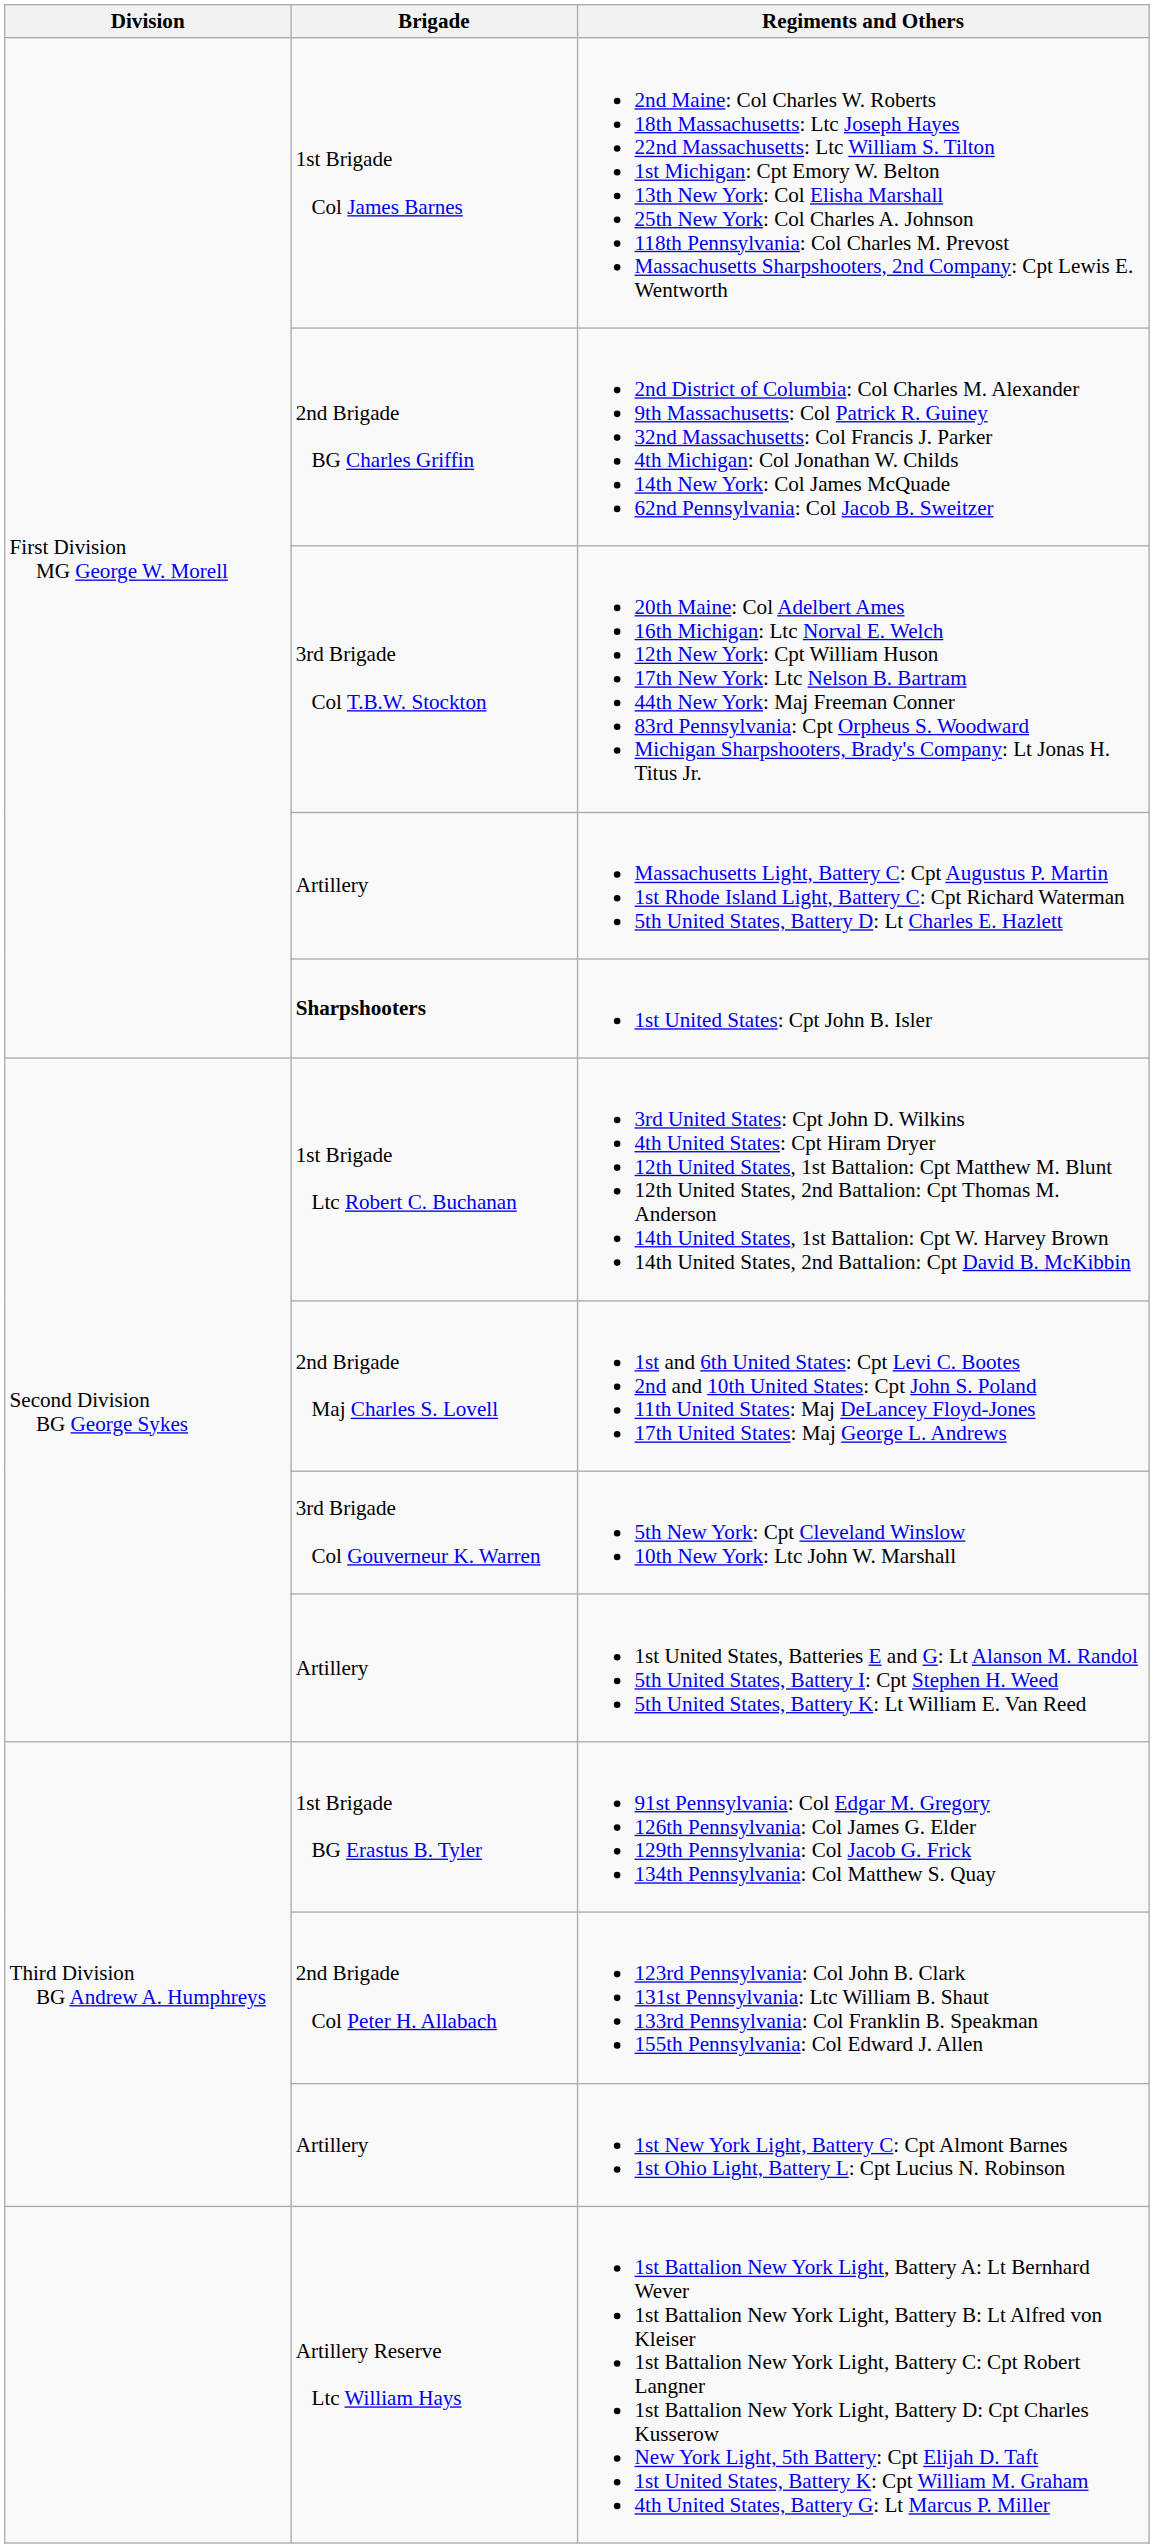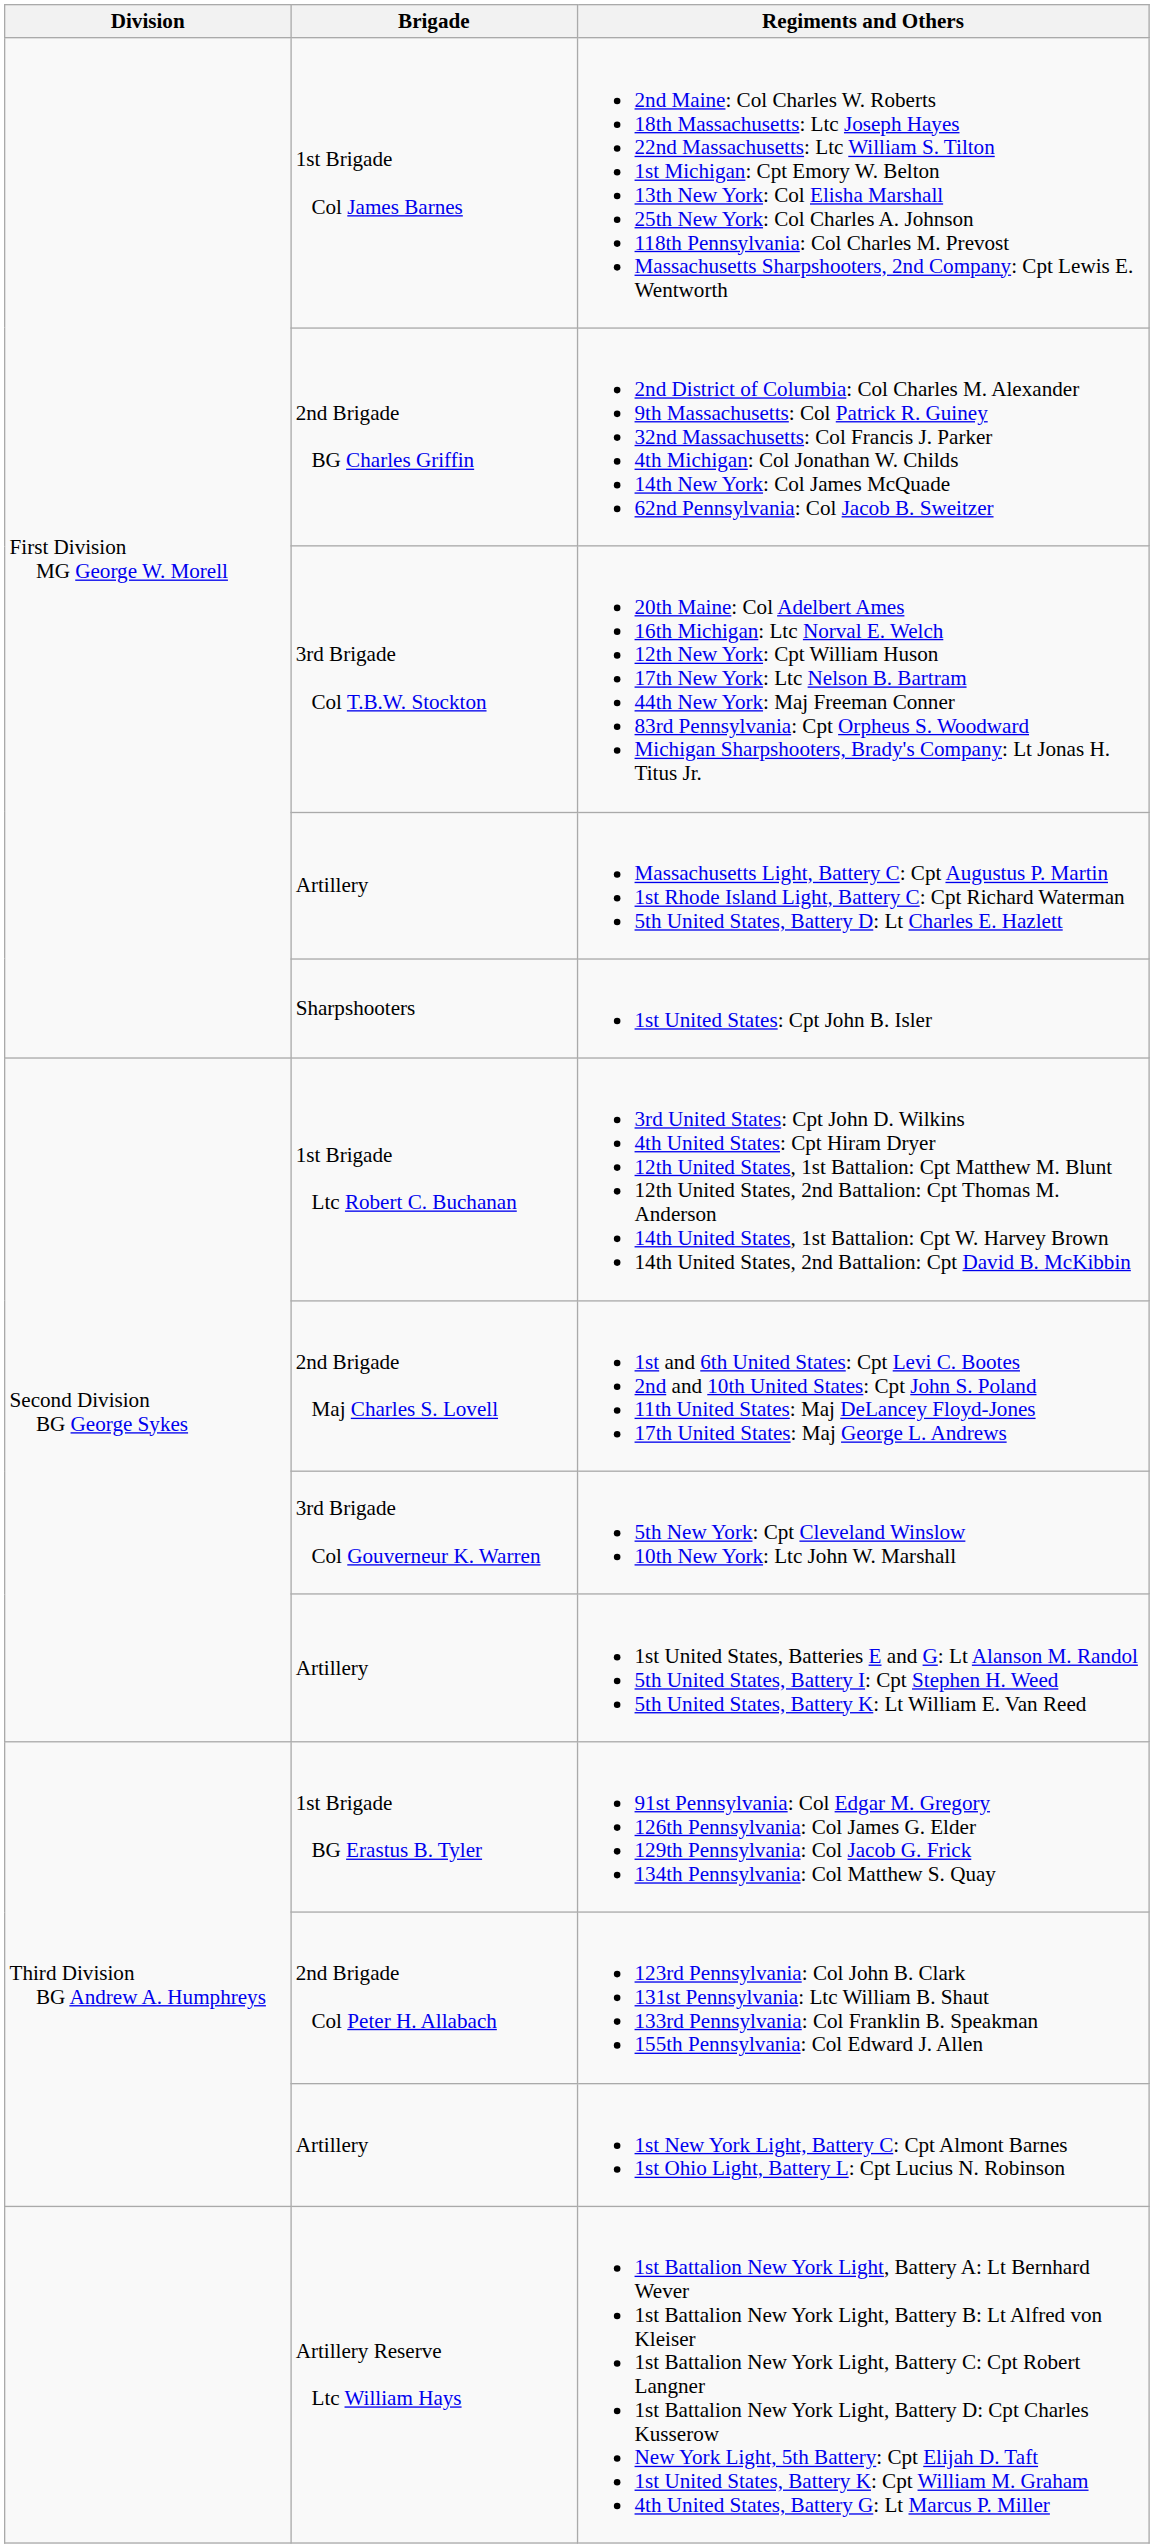(361, 1008) bold -> (355, 1008) normal
